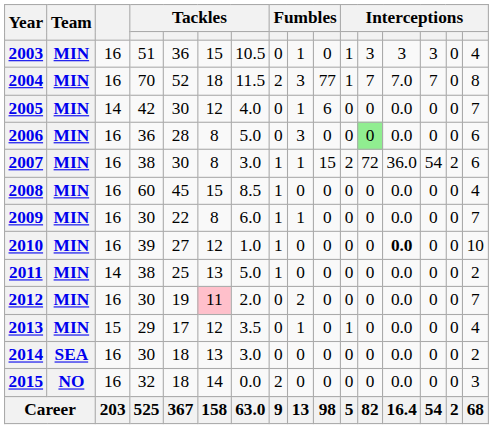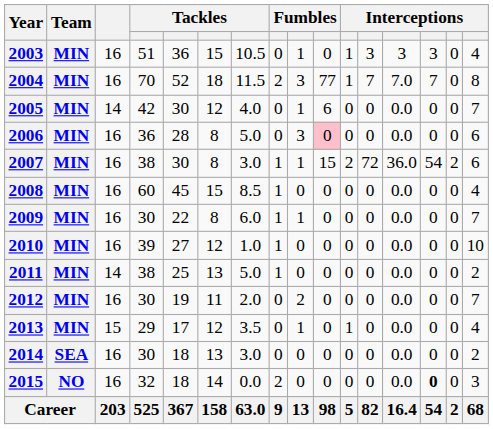(327, 135) no background -> (327, 135) pink background
(370, 135) lightgreen background -> (370, 135) no background
(402, 245) bold -> (402, 245) normal
(214, 300) pink background -> (214, 300) no background
(433, 382) normal -> (433, 382) bold
